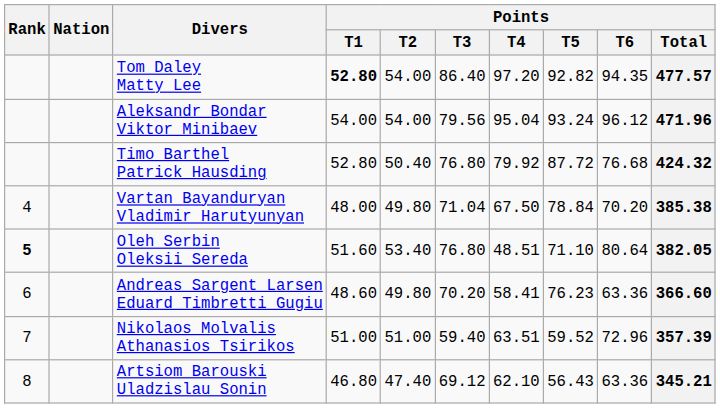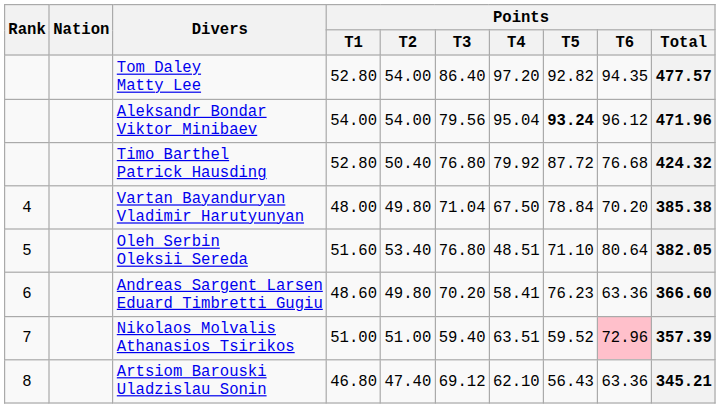(354, 77) bold -> (354, 77) normal
(571, 121) normal -> (571, 121) bold
(27, 251) bold -> (27, 251) normal
(625, 338) no background -> (625, 338) pink background
